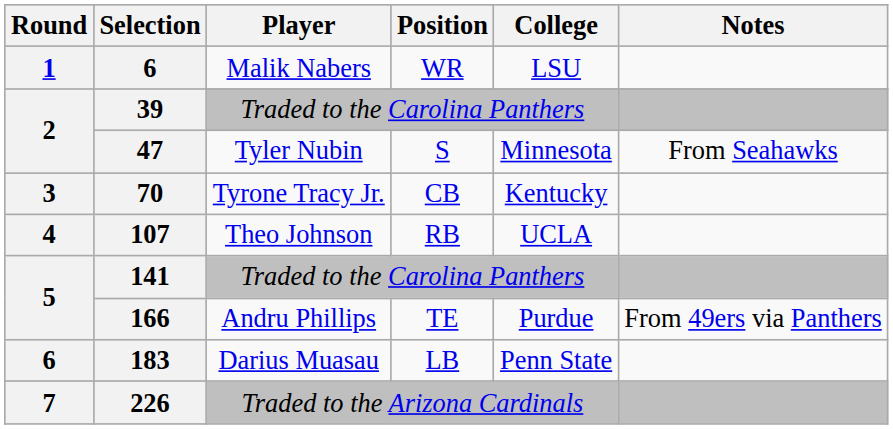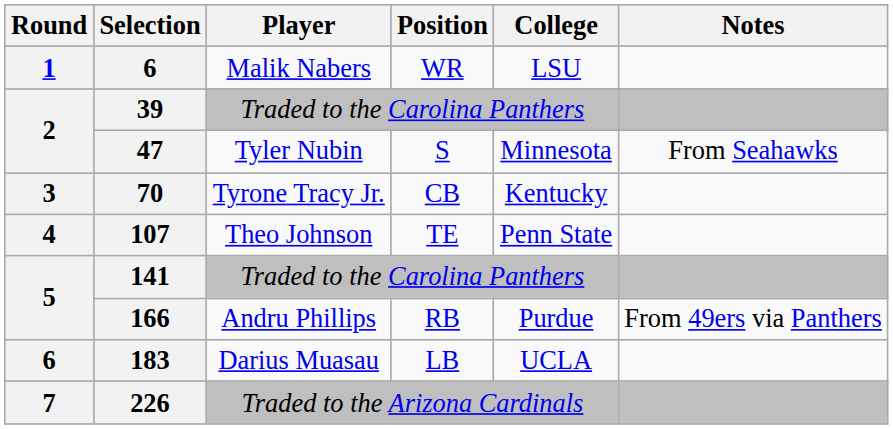(442, 234) RB -> (442, 234) TE
(556, 234) UCLA -> (556, 234) Penn State
(442, 318) TE -> (442, 318) RB
(556, 360) Penn State -> (556, 360) UCLA
